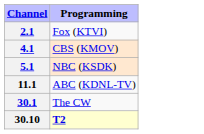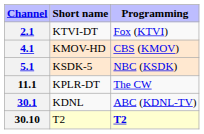+ column: (80, 13)
(94, 84) ABC (KDNL-TV) -> (133, 84) The CW
(72, 102) The CW -> (155, 102) ABC (KDNL-TV)
